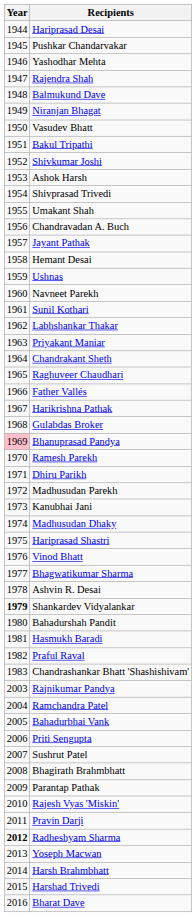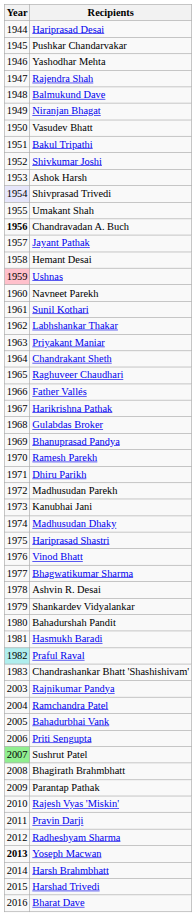(17, 194) no background -> (17, 194) lavender background
(17, 227) normal -> (17, 227) bold
(17, 276) no background -> (17, 276) pink background
(17, 441) pink background -> (17, 441) no background
(17, 606) bold -> (17, 606) normal
(17, 656) no background -> (17, 656) paleturquoise background
(17, 754) no background -> (17, 754) lightgreen background
(17, 837) bold -> (17, 837) normal
(17, 853) normal -> (17, 853) bold
